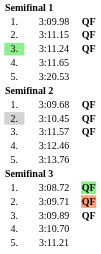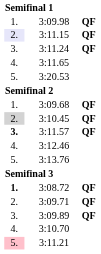(14, 35) no background -> (14, 35) lavender background
(14, 49) lightgreen background -> (14, 49) no background
(14, 132) normal -> (14, 132) bold
(14, 187) normal -> (14, 187) bold
(89, 187) lightgreen background -> (89, 187) no background
(89, 201) lightsalmon background -> (89, 201) no background
(14, 243) no background -> (14, 243) pink background
